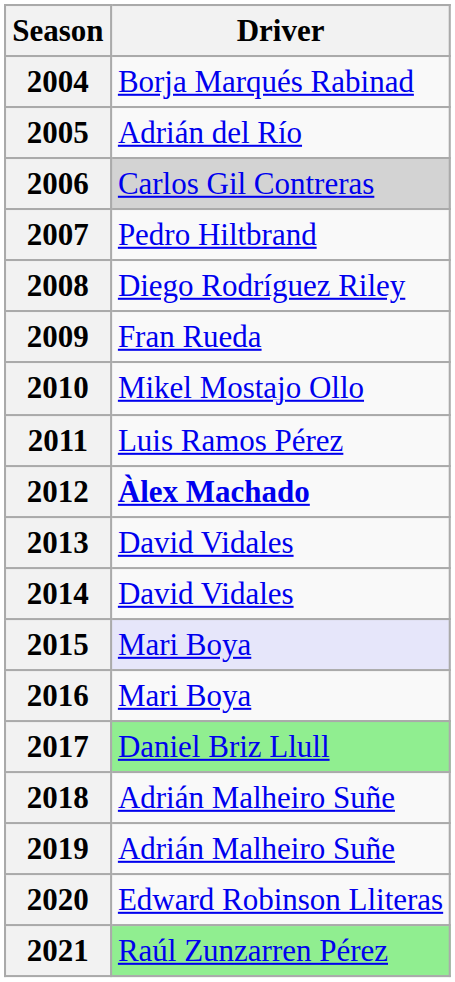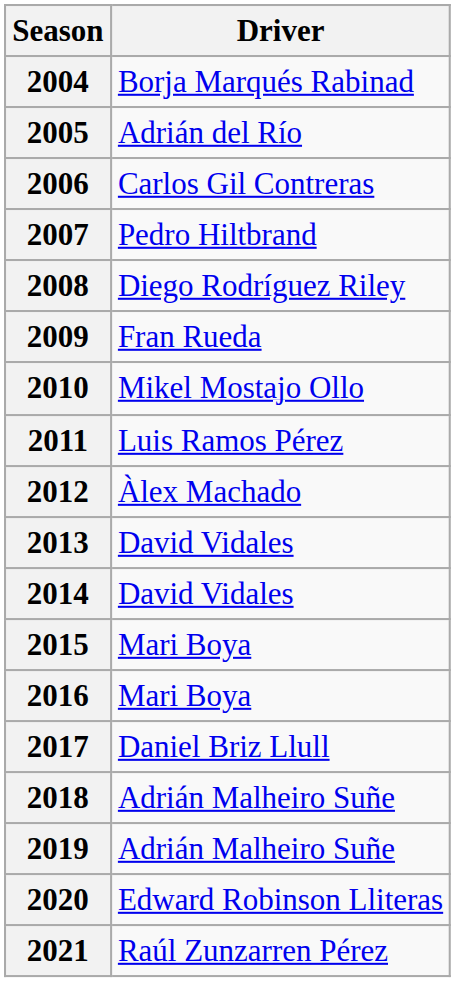(246, 183) lightgrey background -> (246, 183) no background
(214, 490) bold -> (210, 490) normal
(185, 643) lavender background -> (185, 643) no background
(224, 746) lightgreen background -> (224, 746) no background
(253, 950) lightgreen background -> (253, 950) no background
